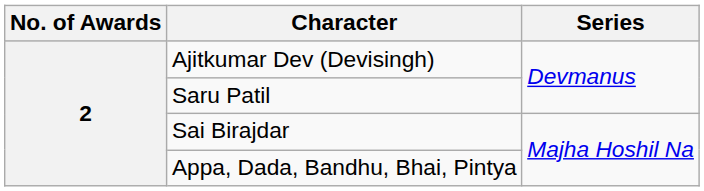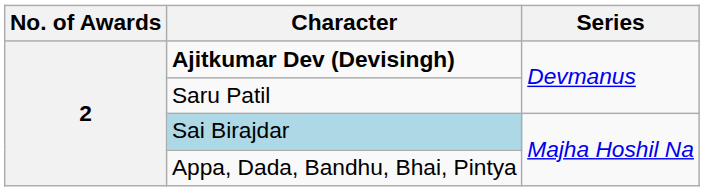(303, 59) normal -> (313, 59) bold
(231, 131) no background -> (231, 131) lightblue background
